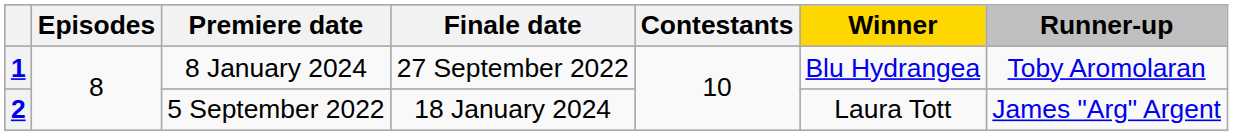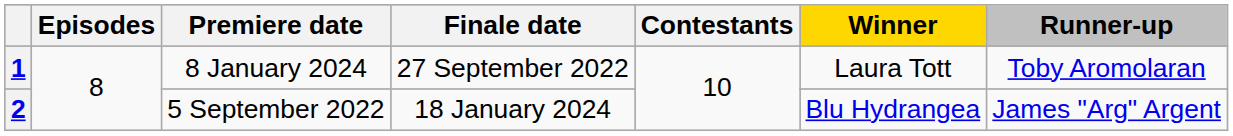(893, 67) Blu Hydrangea -> (893, 67) Laura Tott
(893, 109) Laura Tott -> (893, 109) Blu Hydrangea
